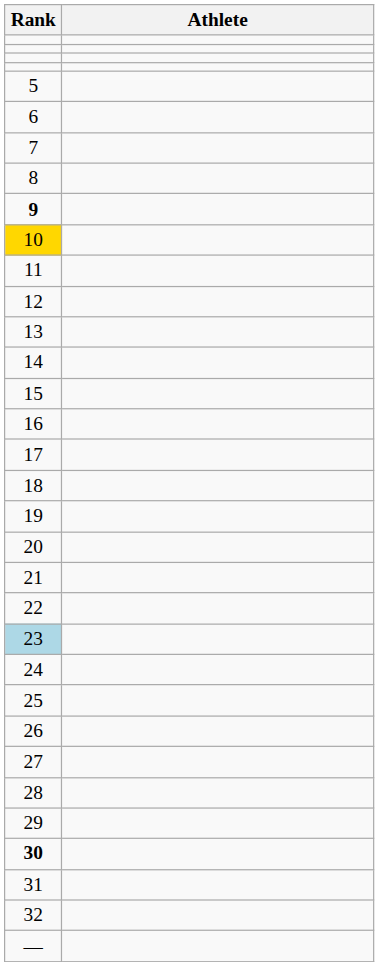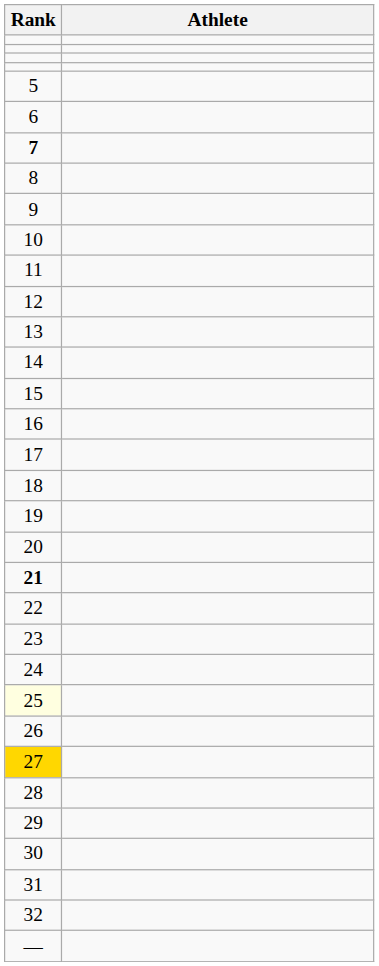(33, 147) normal -> (33, 147) bold
(33, 209) bold -> (33, 209) normal
(33, 239) gold background -> (33, 239) no background
(33, 577) normal -> (33, 577) bold
(33, 638) lightblue background -> (33, 638) no background
(33, 700) no background -> (33, 700) lightyellow background
(33, 761) no background -> (33, 761) gold background
(33, 853) bold -> (33, 853) normal
